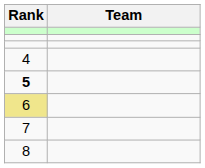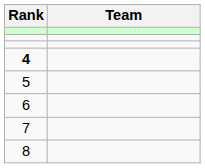(26, 59) normal -> (26, 59) bold
(26, 82) bold -> (26, 82) normal
(26, 105) khaki background -> (26, 105) no background
